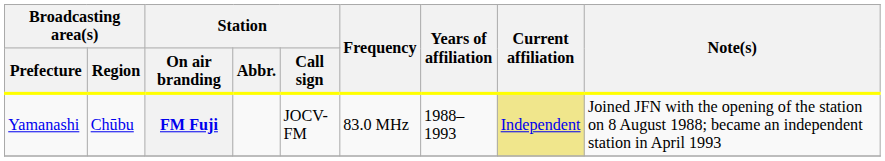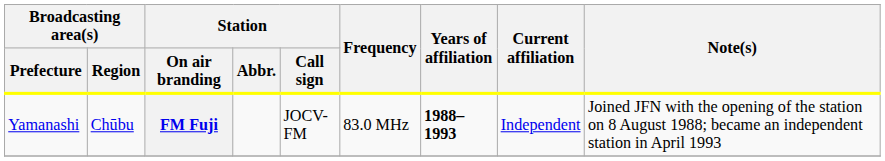(444, 125) normal -> (444, 125) bold
(541, 125) khaki background -> (541, 125) no background
